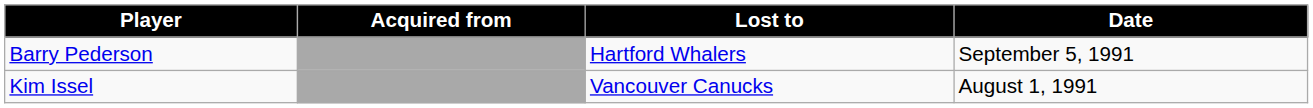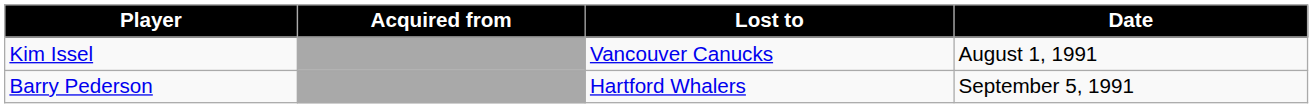rows swapped: (51, 86) <-> (81, 53)
